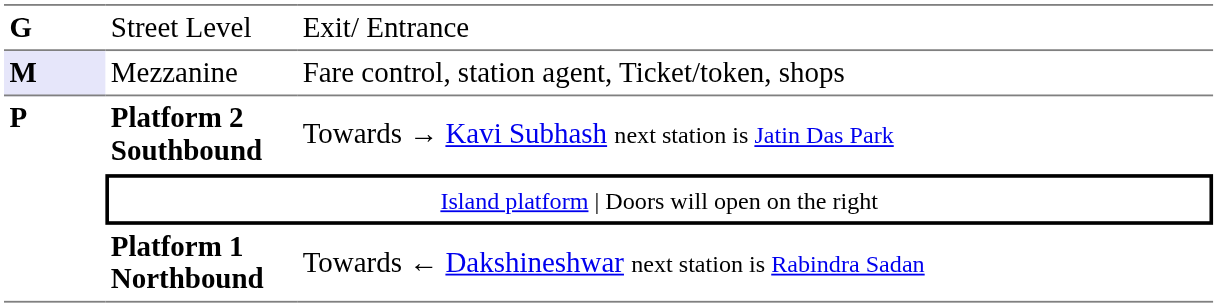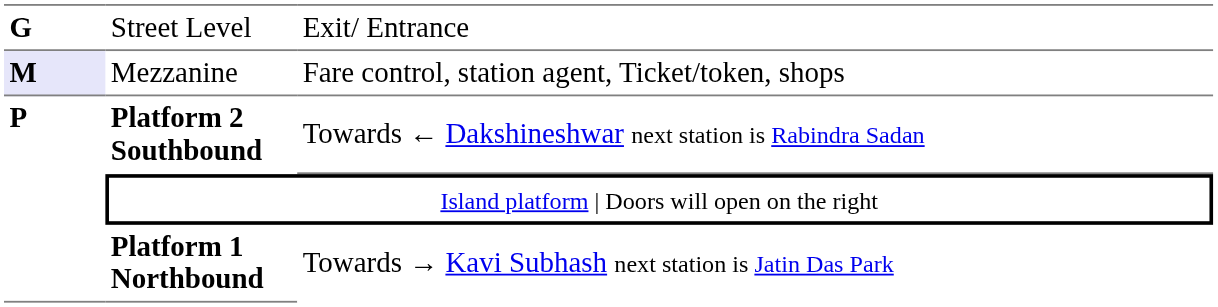(598, 133) Towards → Kavi Subhash next station is Jatin Das Park -> (614, 133) Towards ← Dakshineshwar next station is Rabindra Sadan
(614, 262) Towards ← Dakshineshwar next station is Rabindra Sadan -> (598, 262) Towards → Kavi Subhash next station is Jatin Das Park
